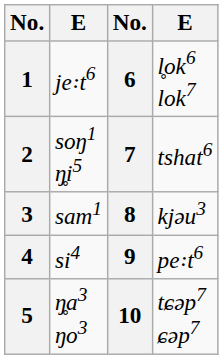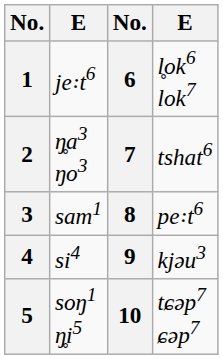(76, 154) soŋ1 ŋ̥i5 -> (71, 154) ŋ̥a3 ŋo3
(182, 213) kjəu3 -> (180, 213) pe꞉t6
(180, 256) pe꞉t6 -> (182, 256) kjəu3
(71, 316) ŋ̥a3 ŋo3 -> (76, 316) soŋ1 ŋ̥i5
